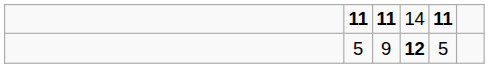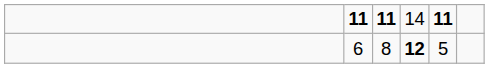(358, 48) 5 -> (358, 48) 6
(386, 48) 9 -> (386, 48) 8
